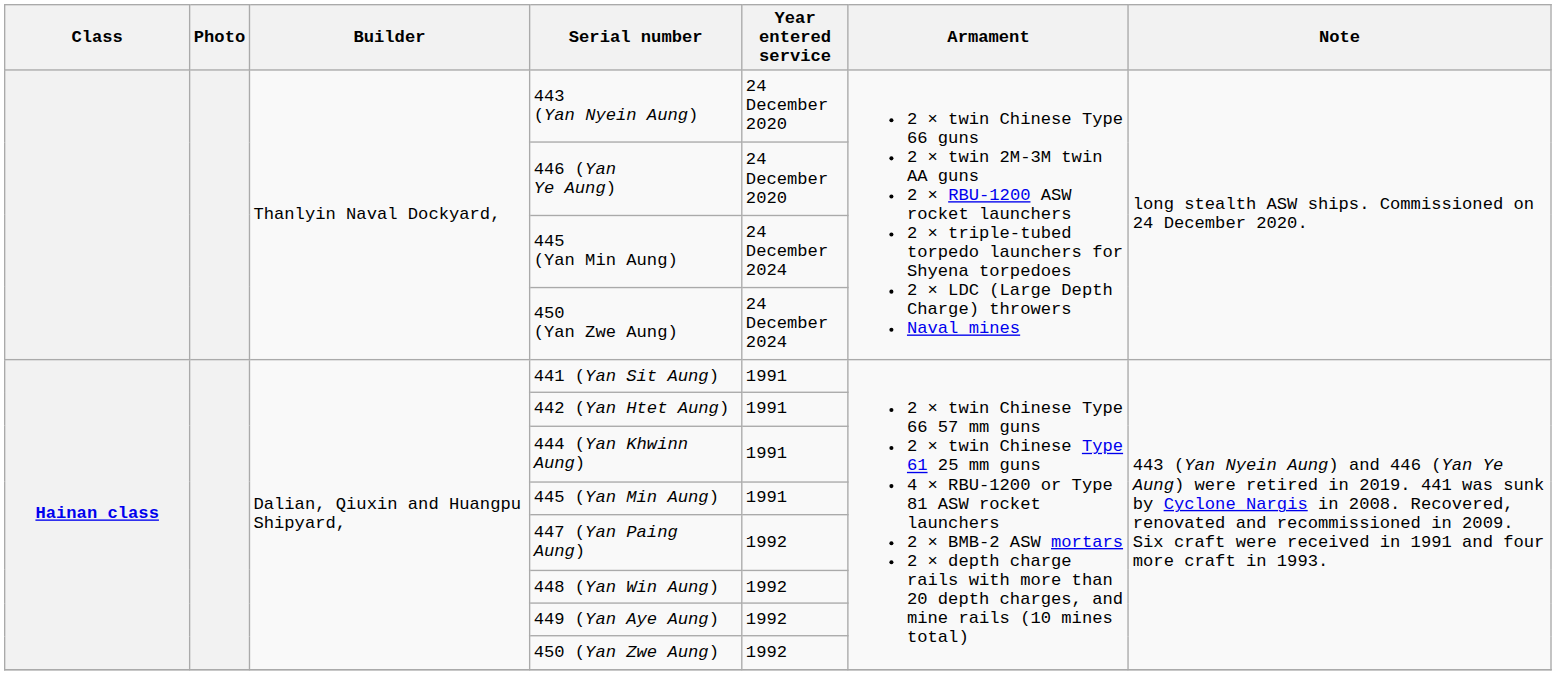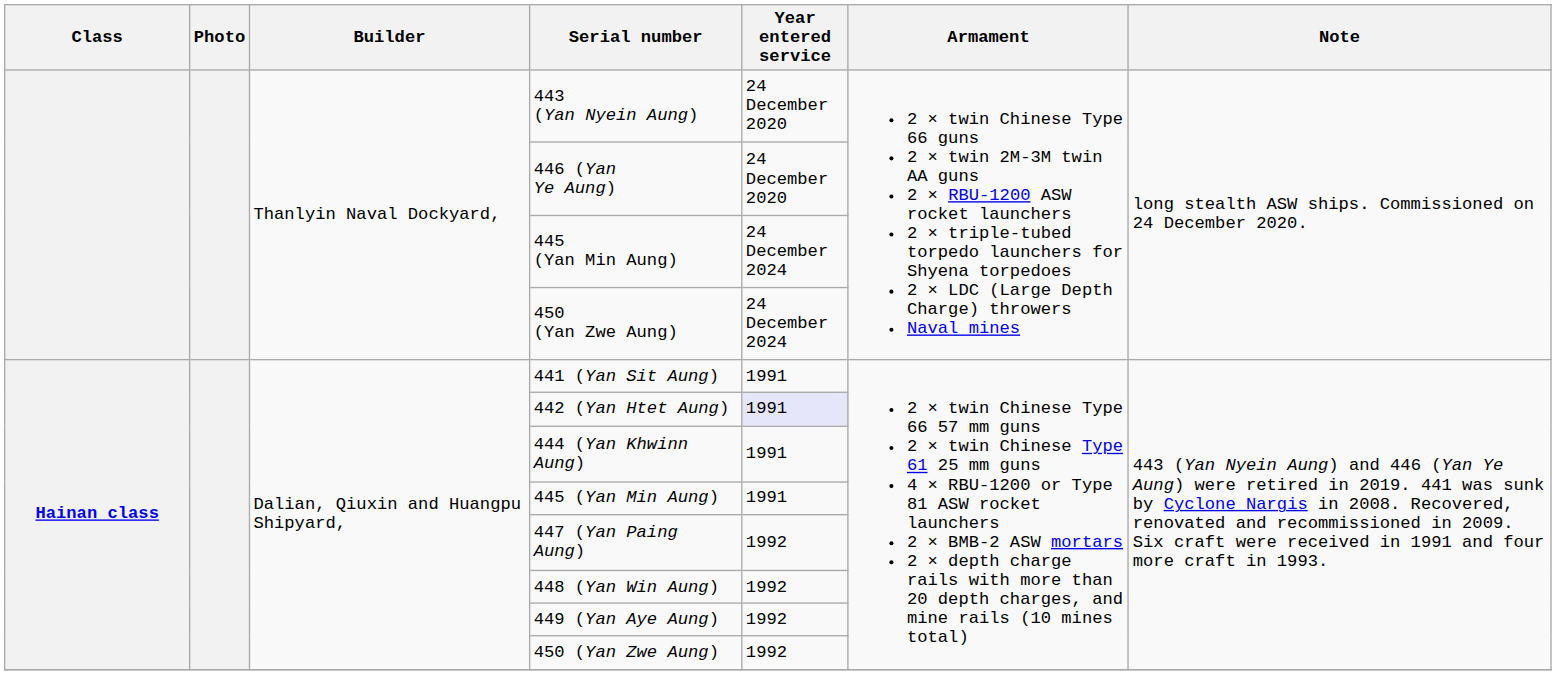(766, 409) no background -> (766, 409) lavender background
